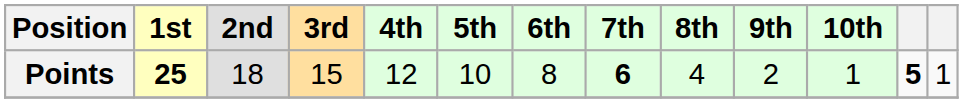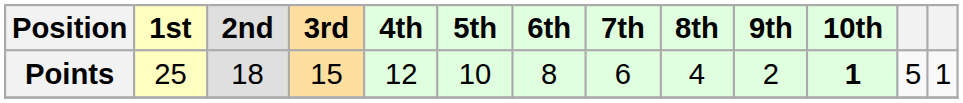(170, 74) bold -> (170, 74) normal
(623, 74) bold -> (623, 74) normal
(853, 74) normal -> (853, 74) bold
(913, 74) bold -> (913, 74) normal
